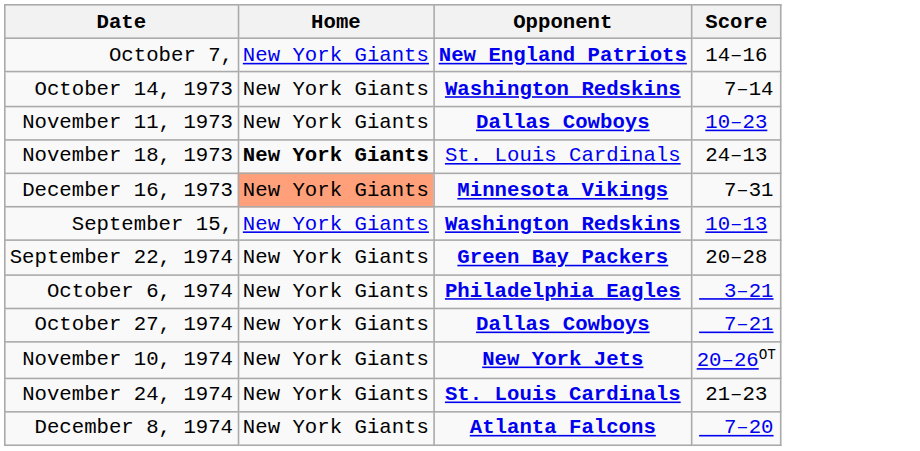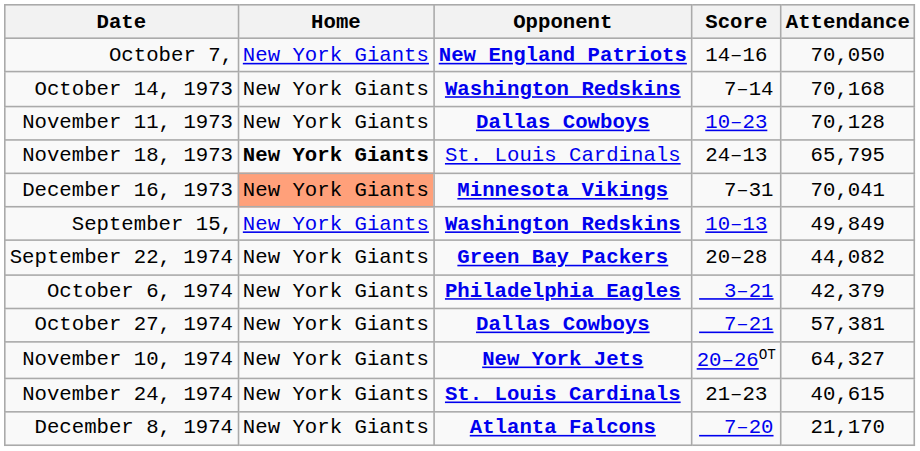+ column: (848, 22)
